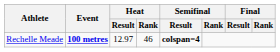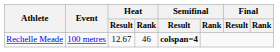(88, 40) bold -> (87, 40) normal
(123, 40) 12.97 -> (121, 40) 12.67
